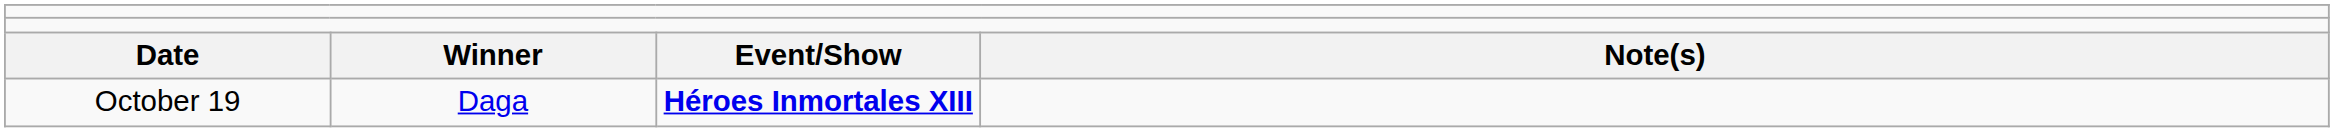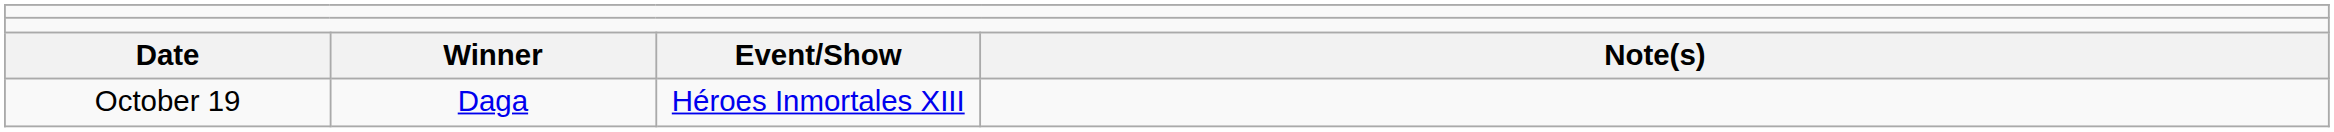(818, 101) bold -> (818, 101) normal
